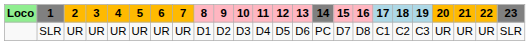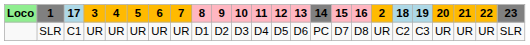columns swapped: (75, 13) <-> (383, 13)
